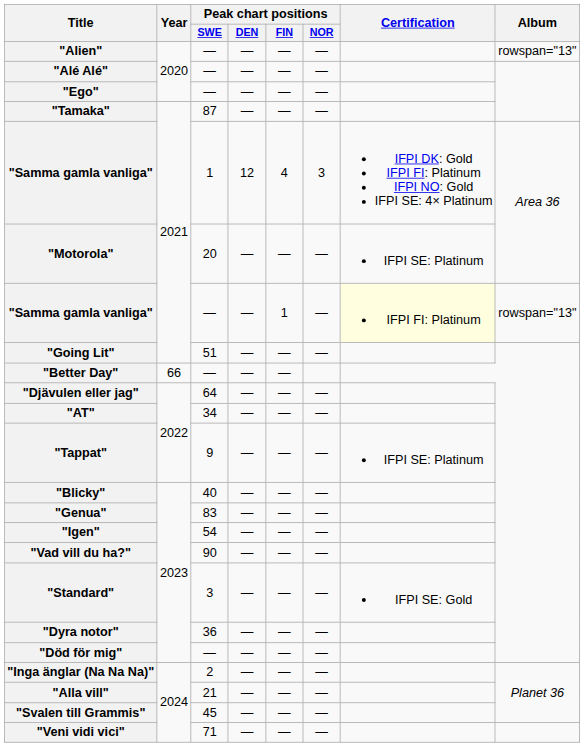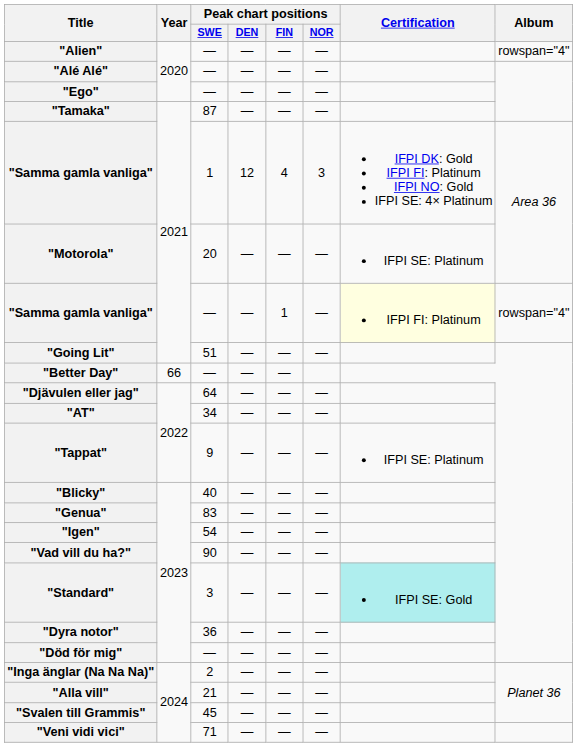(537, 51) rowspan="13" -> (534, 51) rowspan="4"
(537, 313) rowspan="13" -> (534, 313) rowspan="4"
(418, 600) no background -> (418, 600) paleturquoise background
